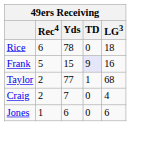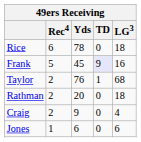(69, 64) 15 -> (79, 64) 45
(69, 80) 77 -> (79, 80) 76
+ row: (25, 96)
(66, 96) 7 -> (76, 112) 9
